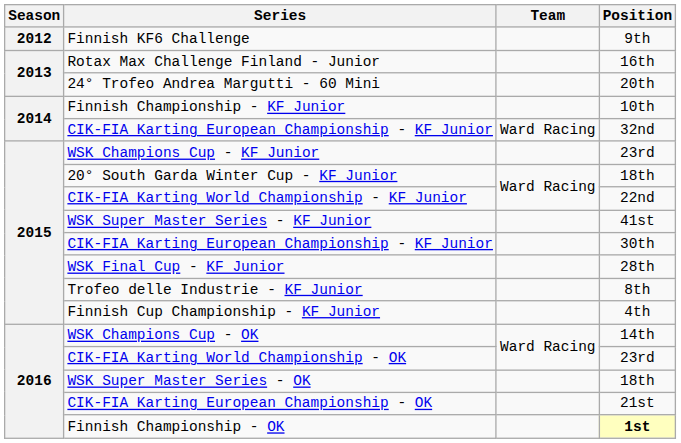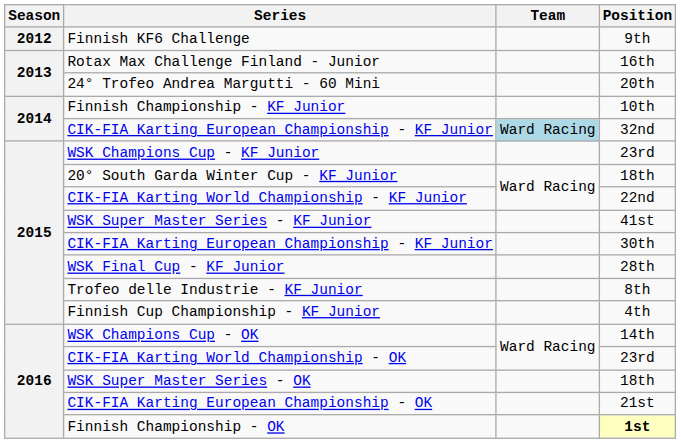(548, 130) no background -> (548, 130) lightblue background
